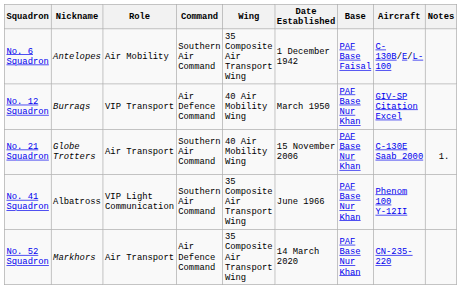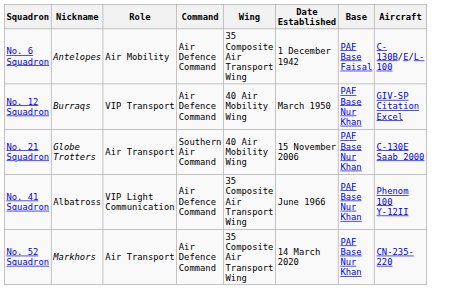- column: (441, 17)
(199, 57) Southern Air Command -> (197, 57) Air Defence Command
(199, 202) Southern Air Command -> (197, 202) Air Defence Command
